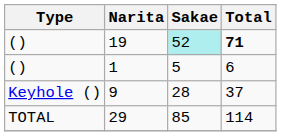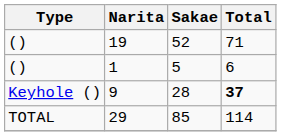(181, 42) paleturquoise background -> (181, 42) no background
(235, 42) bold -> (235, 42) normal
(235, 93) normal -> (235, 93) bold
